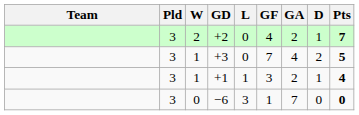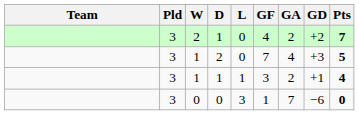columns swapped: (319, 15) <-> (221, 15)
